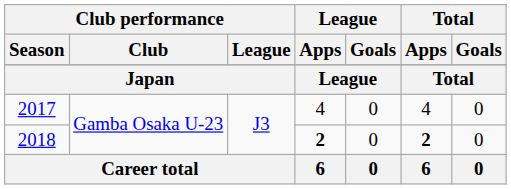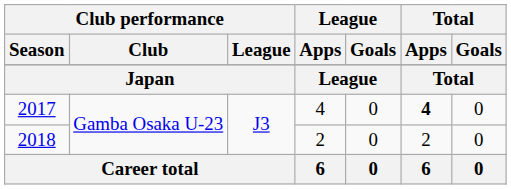(426, 109) normal -> (426, 109) bold
(320, 139) bold -> (320, 139) normal
(426, 139) bold -> (426, 139) normal
